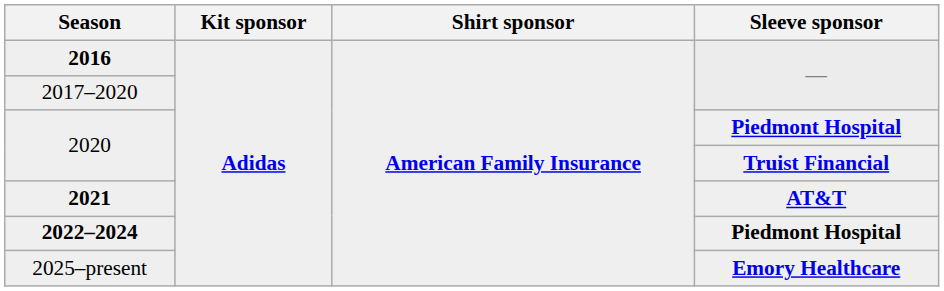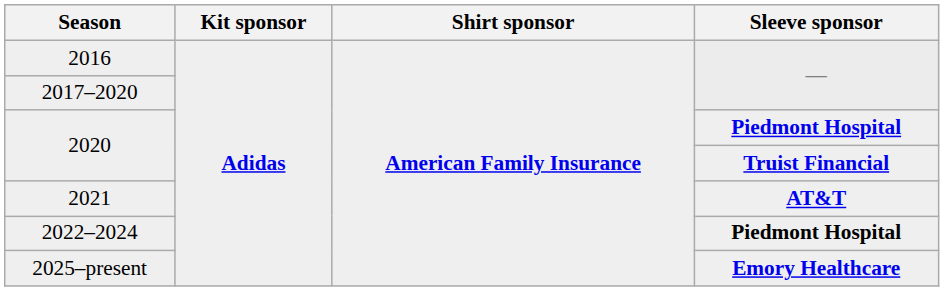(90, 57) bold -> (90, 57) normal
(90, 198) bold -> (90, 198) normal
(90, 233) bold -> (90, 233) normal
